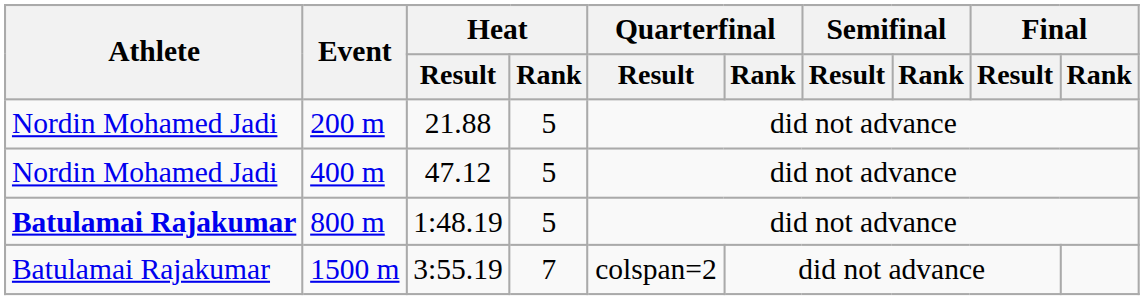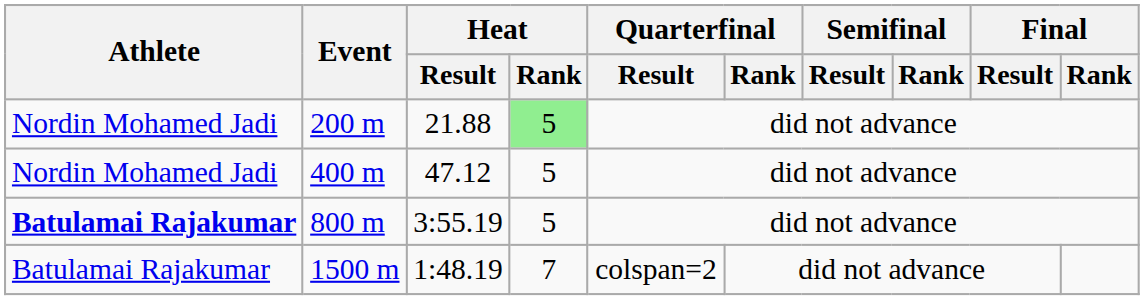(549, 123) no background -> (549, 123) lightgreen background
(458, 221) 1:48.19 -> (458, 221) 3:55.19
(458, 270) 3:55.19 -> (458, 270) 1:48.19
